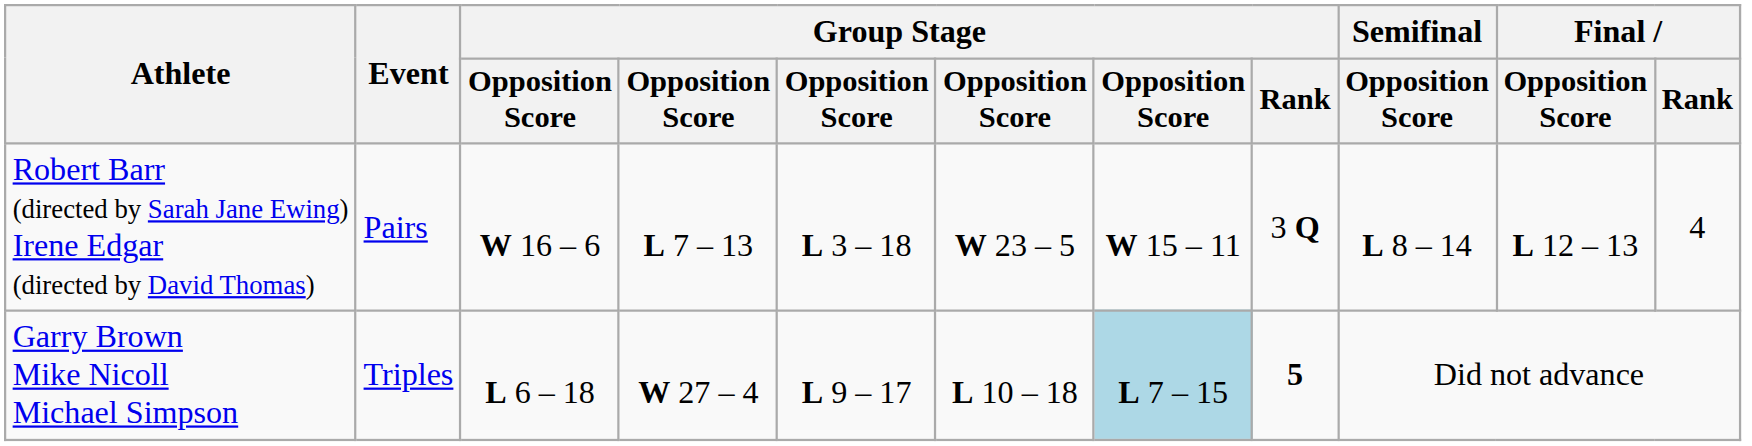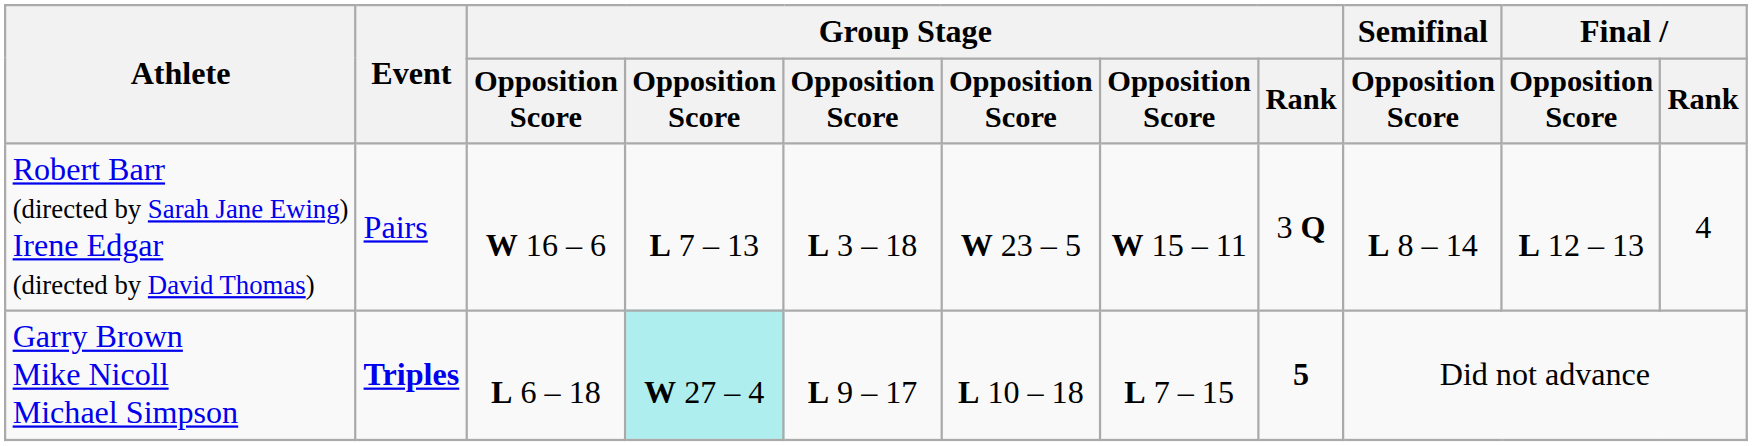(408, 374) normal -> (411, 374) bold
(698, 393) no background -> (704, 393) paleturquoise background
(1173, 393) lightblue background -> (1179, 393) no background
